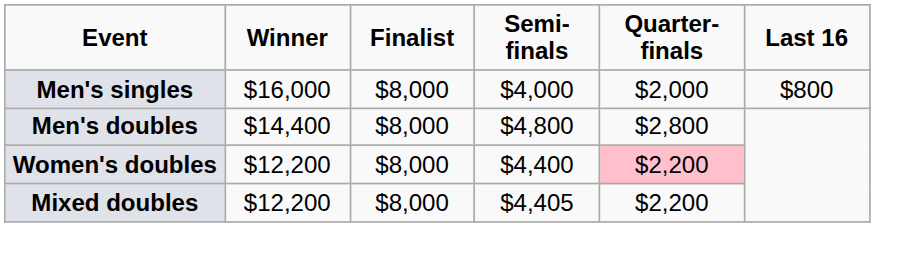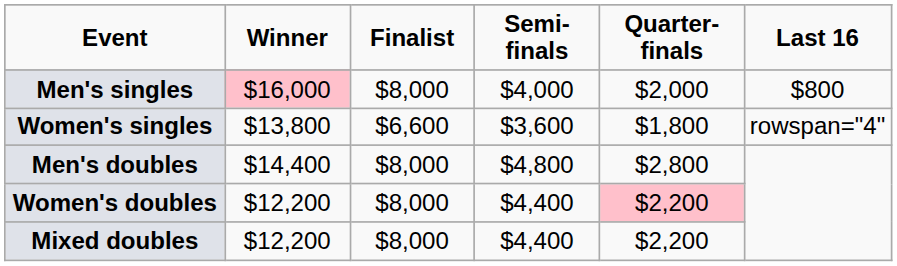(287, 89) no background -> (287, 89) pink background
+ row: (115, 127)
(537, 203) $4,405 -> (537, 241) $4,400
